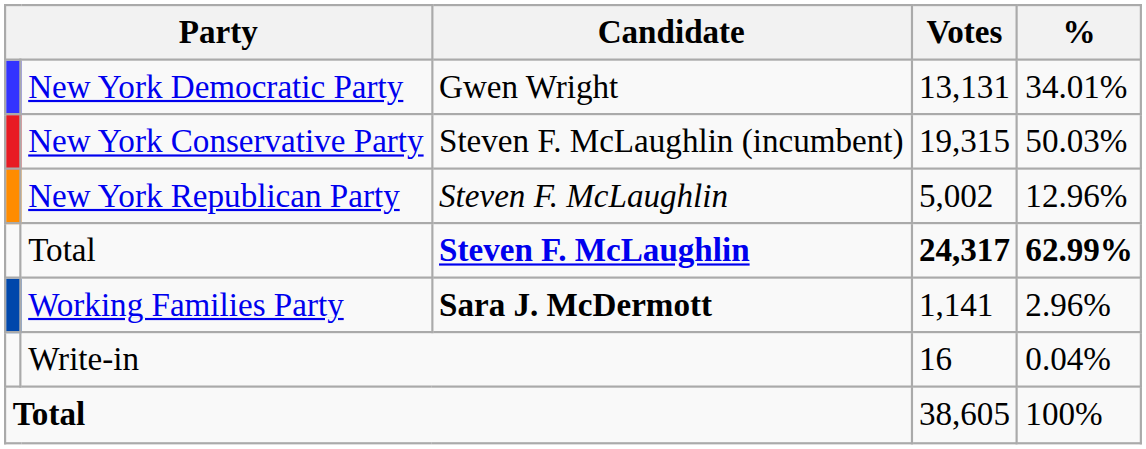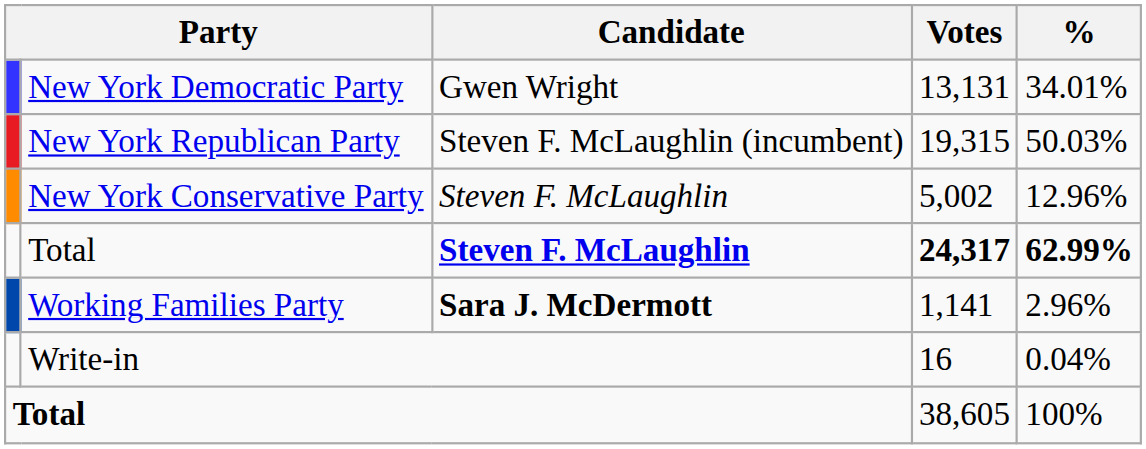(226, 141) New York Conservative Party -> (214, 141) New York Republican Party
(214, 195) New York Republican Party -> (226, 195) New York Conservative Party
